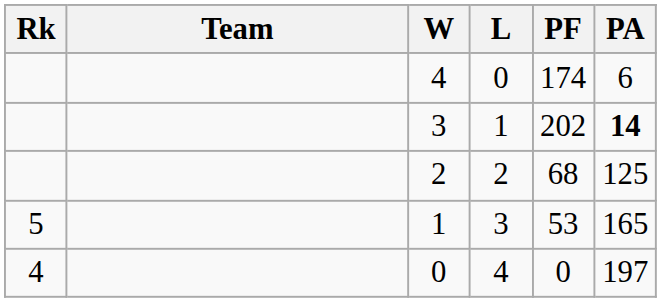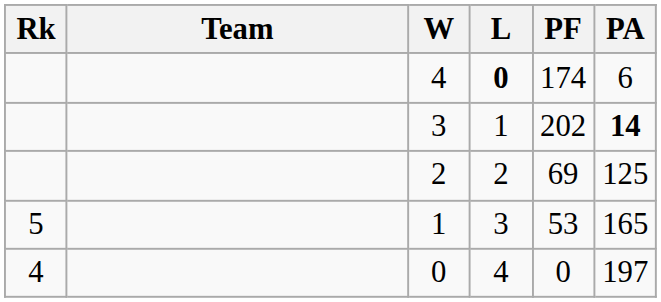(501, 77) normal -> (501, 77) bold
(563, 175) 68 -> (563, 175) 69
